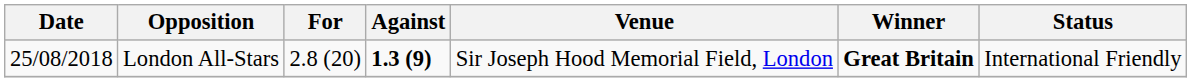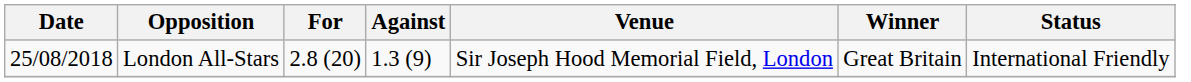(401, 58) bold -> (401, 58) normal
(909, 58) bold -> (903, 58) normal
